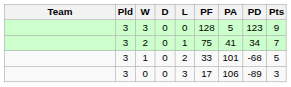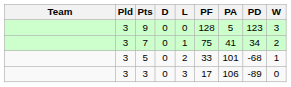columns swapped: (145, 12) <-> (276, 12)
